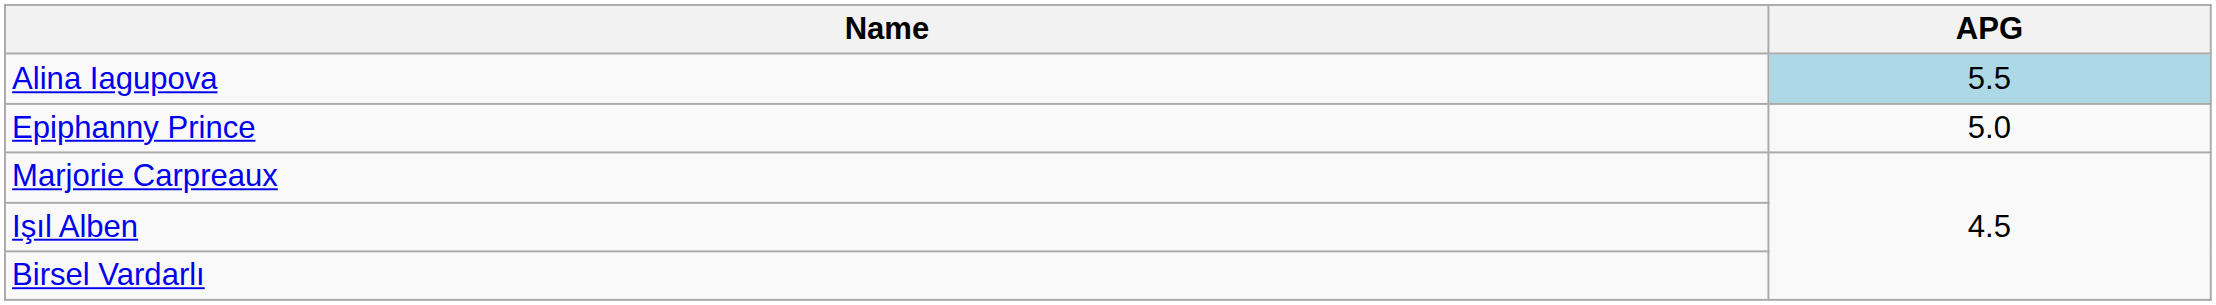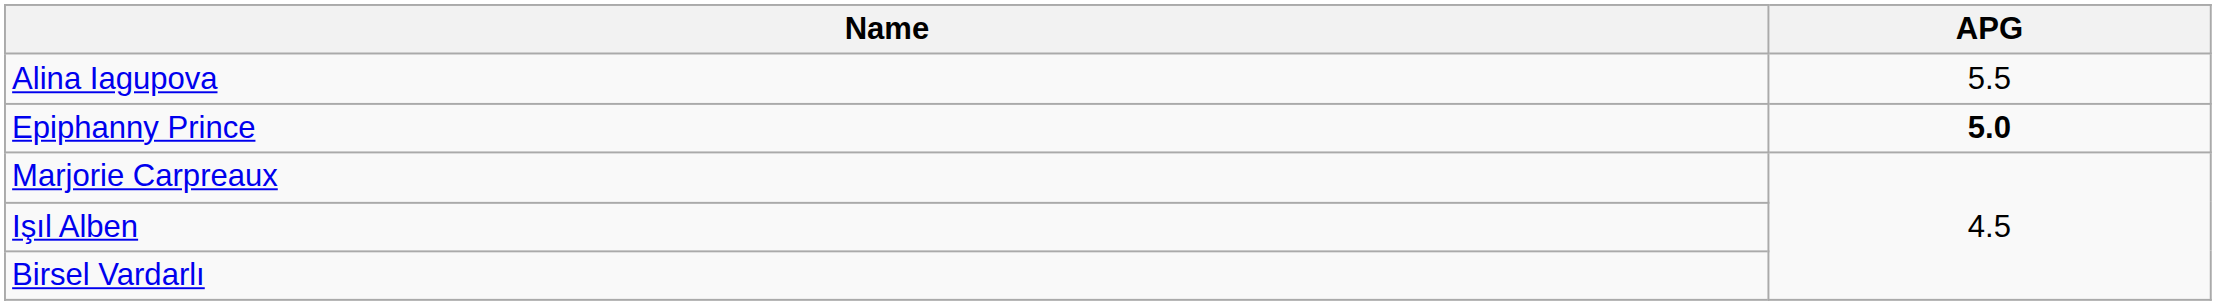(1989, 78) lightblue background -> (1989, 78) no background
(1989, 127) normal -> (1989, 127) bold
